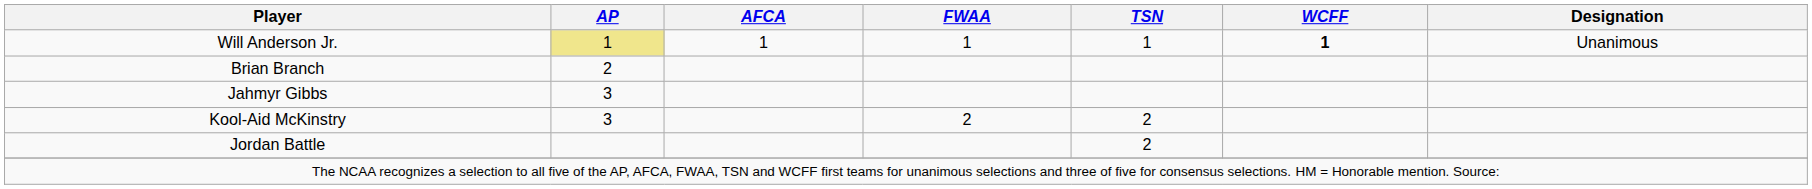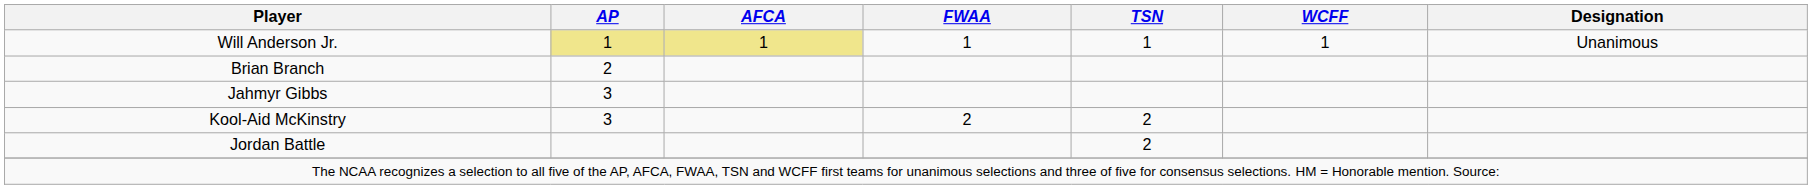(763, 42) no background -> (763, 42) khaki background
(1325, 42) bold -> (1325, 42) normal
